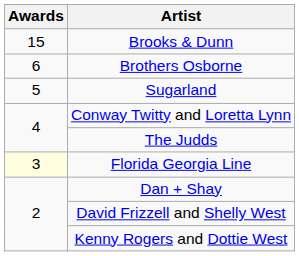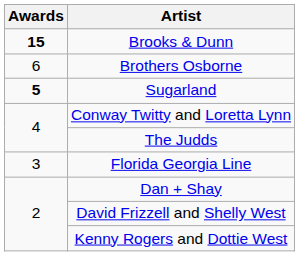(36, 41) normal -> (36, 41) bold
(36, 90) normal -> (36, 90) bold
(36, 164) lightyellow background -> (36, 164) no background
